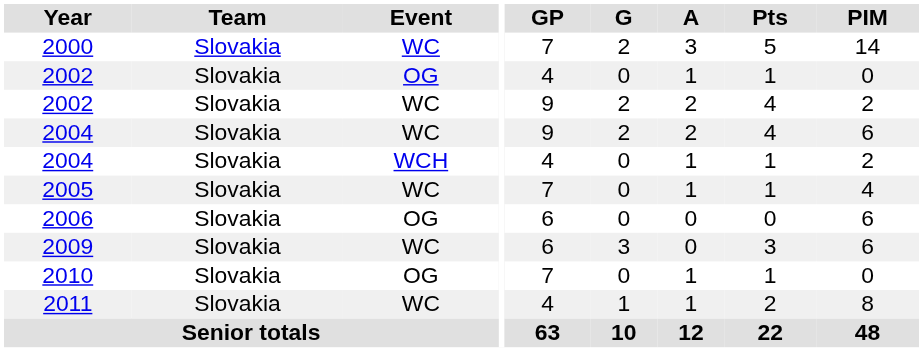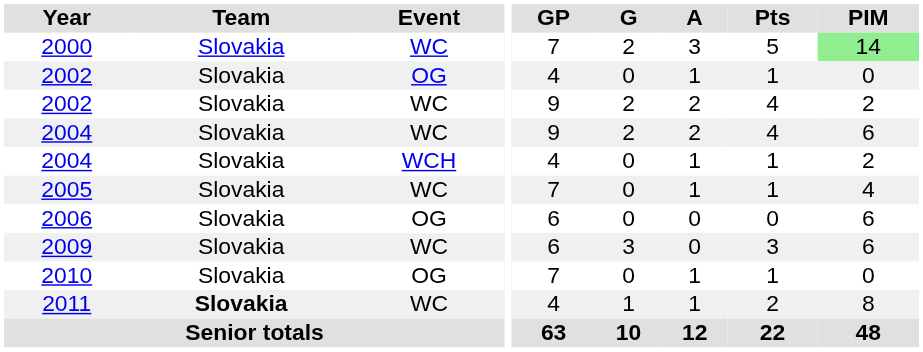(867, 46) no background -> (868, 46) lightgreen background
(238, 304) normal -> (241, 304) bold
